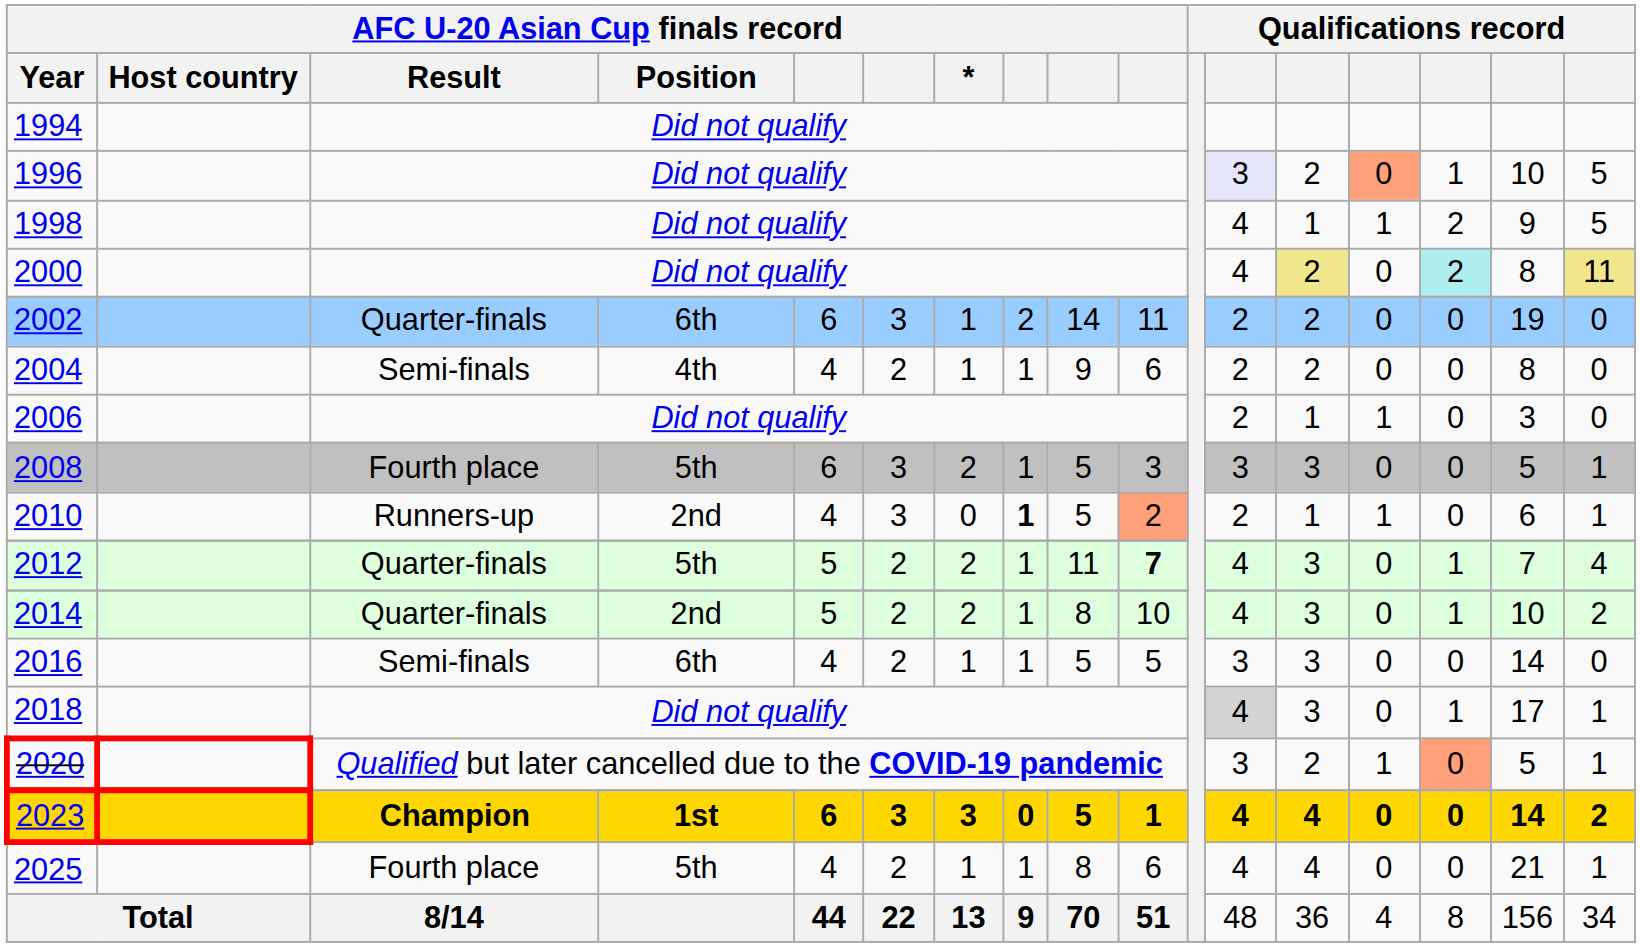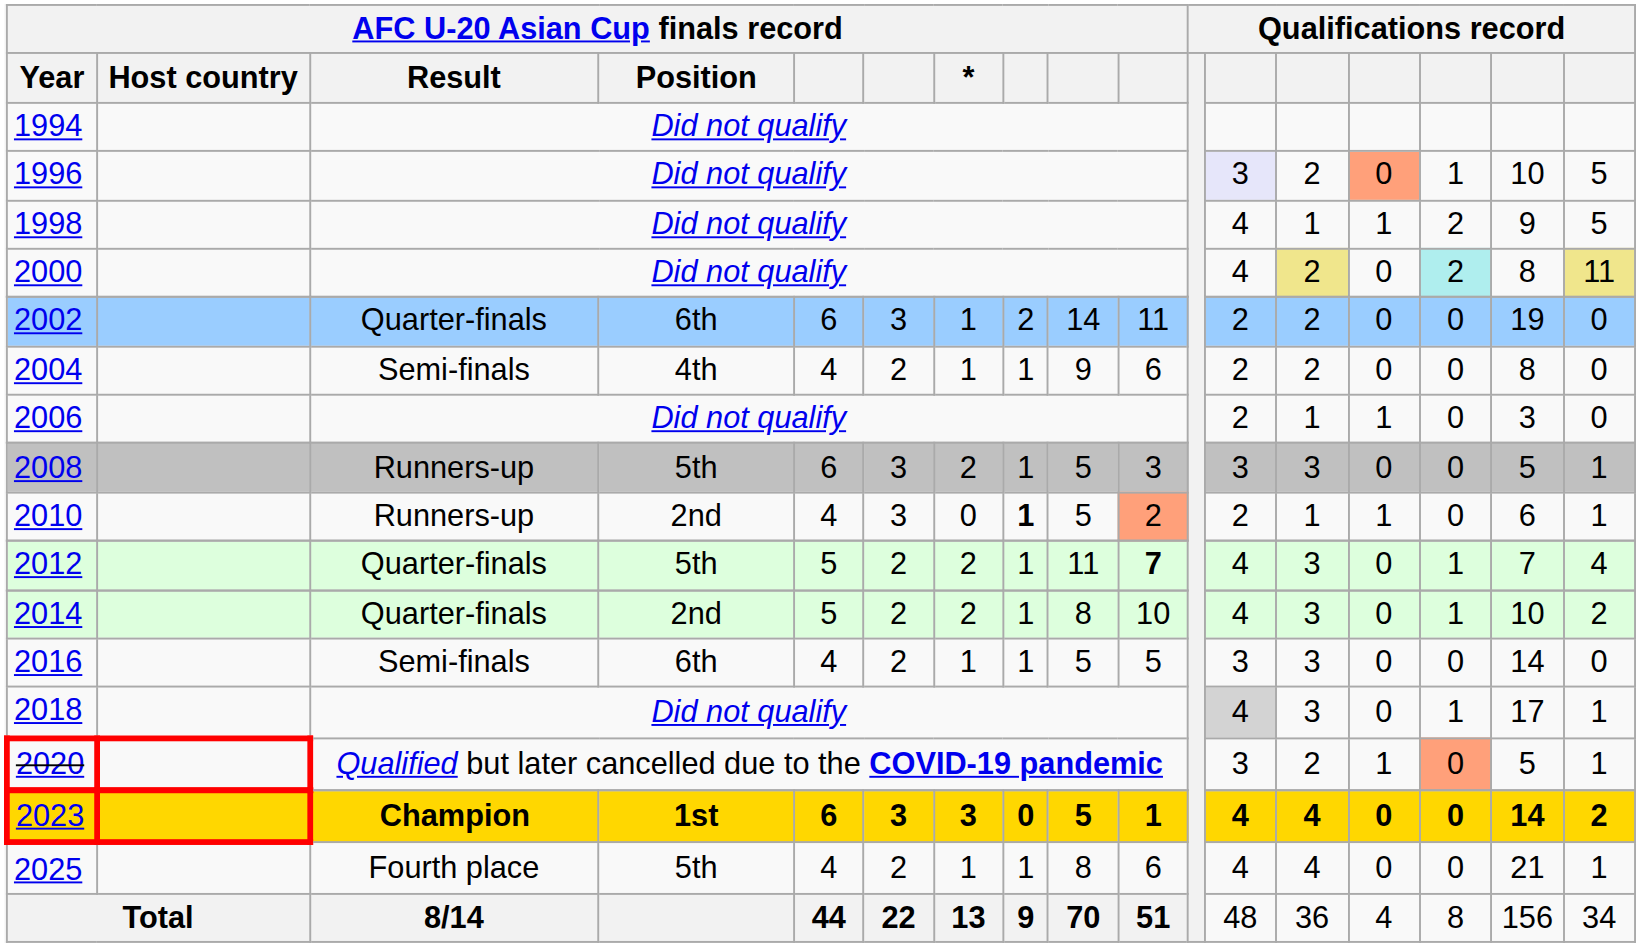(454, 467) Fourth place -> (454, 467) Runners-up
